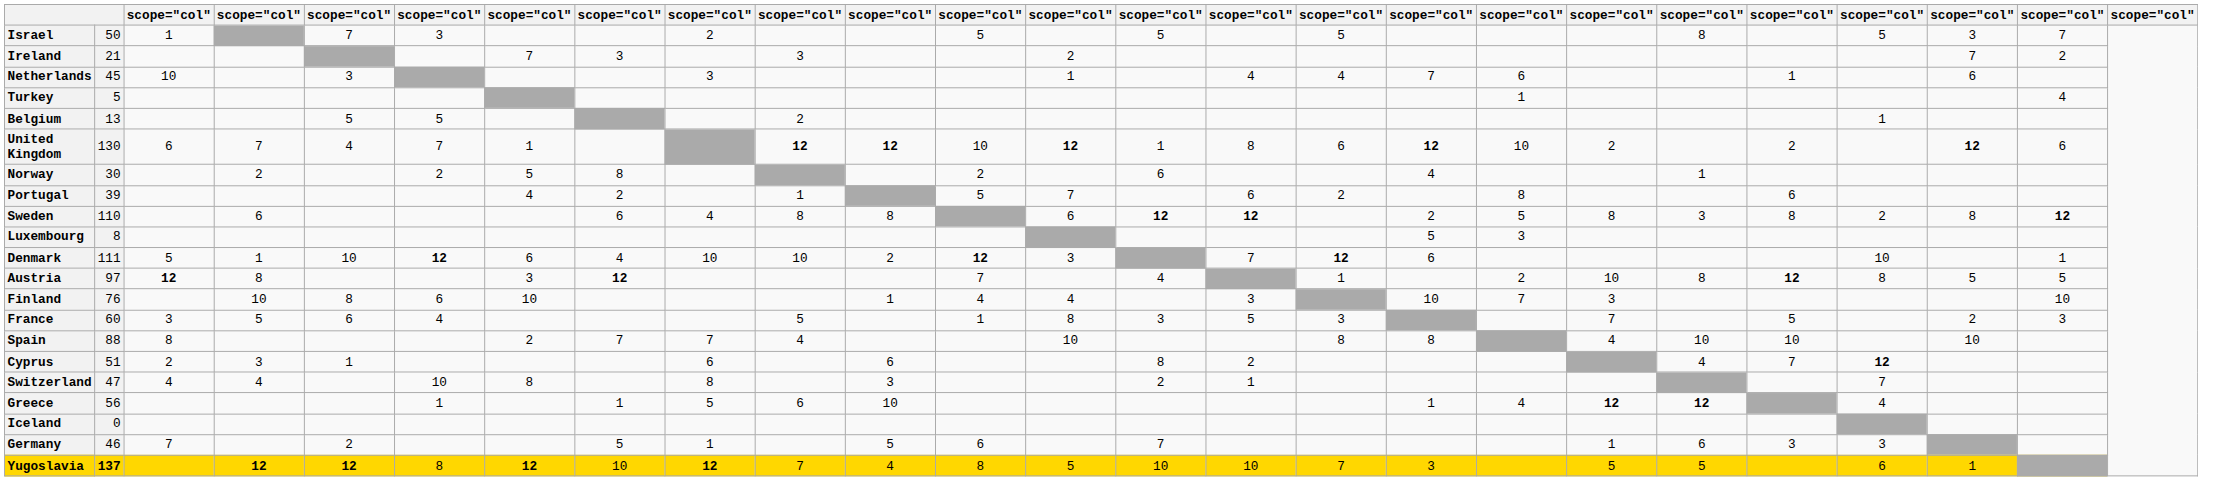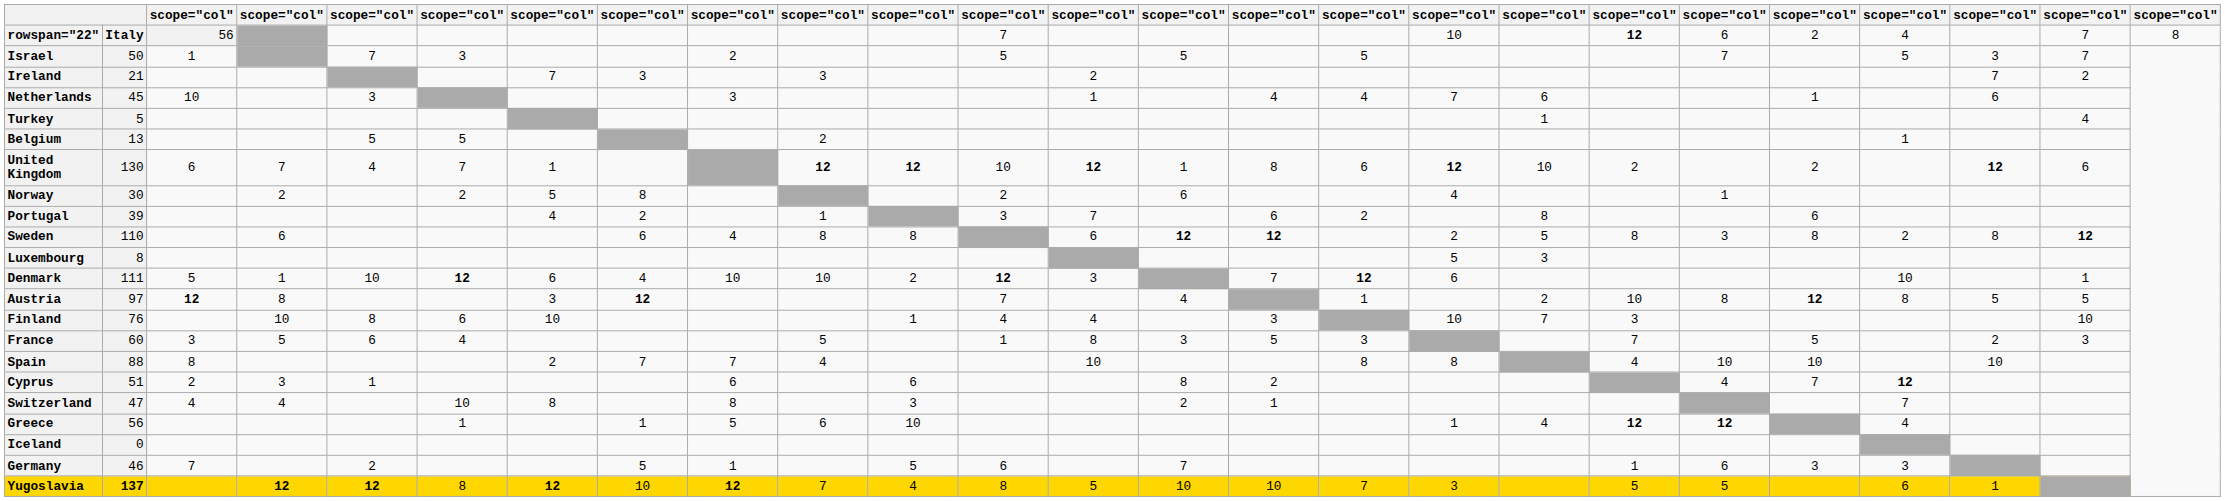+ row: (53, 36)
(1702, 36) 8 -> (1725, 56) 7
(980, 196) 5 -> (1003, 216) 3
